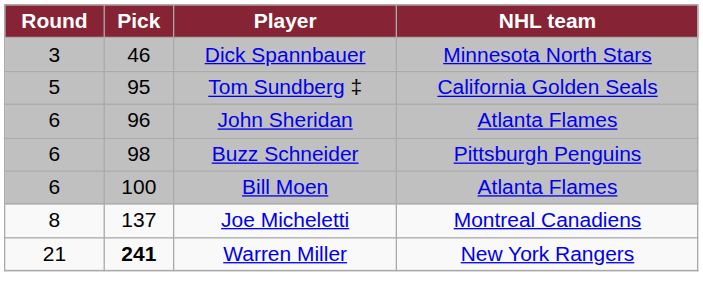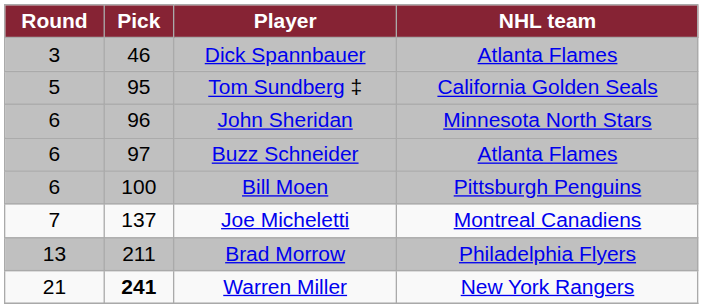(548, 54) Minnesota North Stars -> (548, 54) Atlanta Flames
(548, 120) Atlanta Flames -> (548, 120) Minnesota North Stars
(139, 154) 98 -> (139, 154) 97
(547, 154) Pittsburgh Penguins -> (548, 154) Atlanta Flames
(548, 187) Atlanta Flames -> (547, 187) Pittsburgh Penguins
(54, 220) 8 -> (54, 220) 7
+ row: (285, 253)
